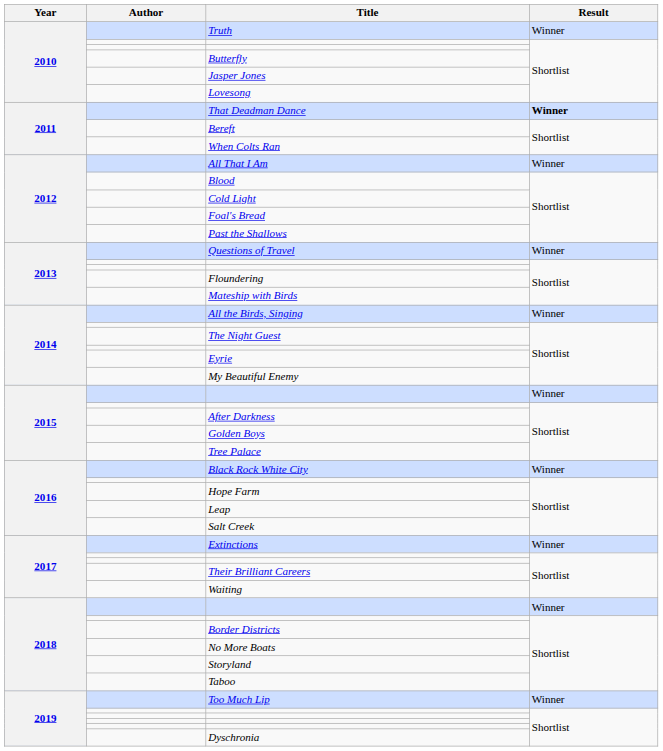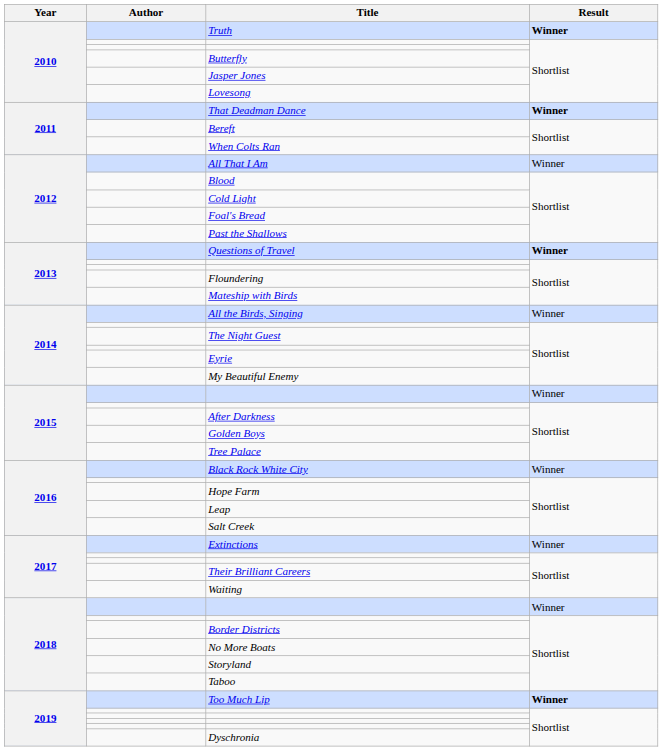(548, 30) normal -> (550, 30) bold
(548, 251) normal -> (550, 251) bold
(548, 699) normal -> (550, 699) bold
